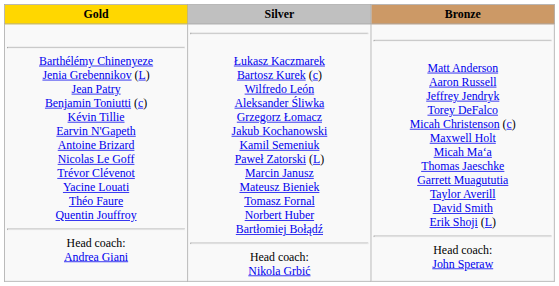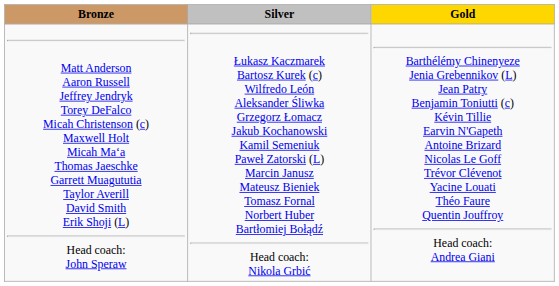columns swapped: (96, 14) <-> (463, 14)
